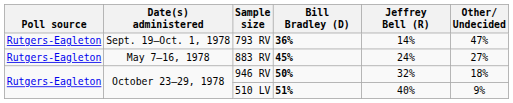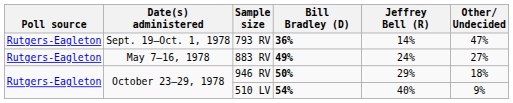(284, 57) 45% -> (284, 57) 49%
(406, 74) 32% -> (406, 74) 29%
(284, 90) 51% -> (284, 90) 54%
